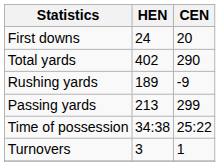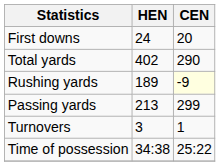(183, 82) no background -> (183, 82) lightyellow background
rows swapped: (39, 149) <-> (68, 127)
